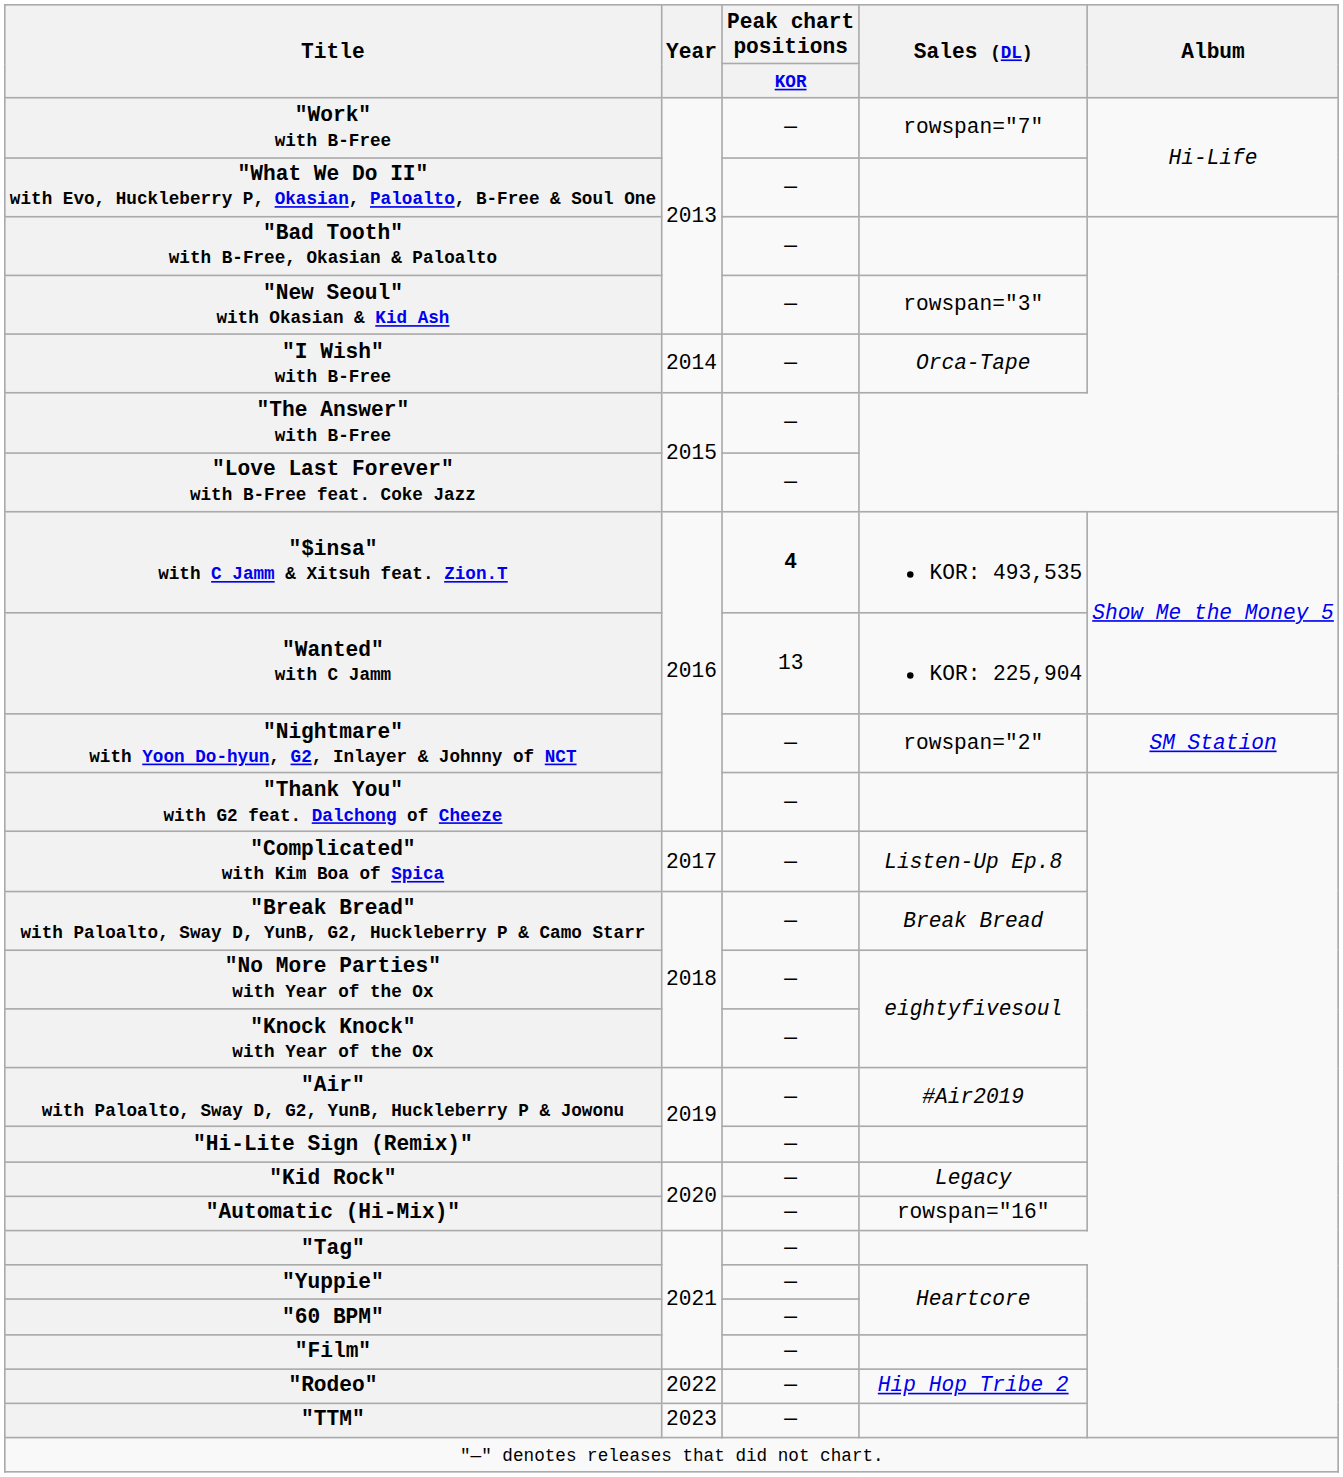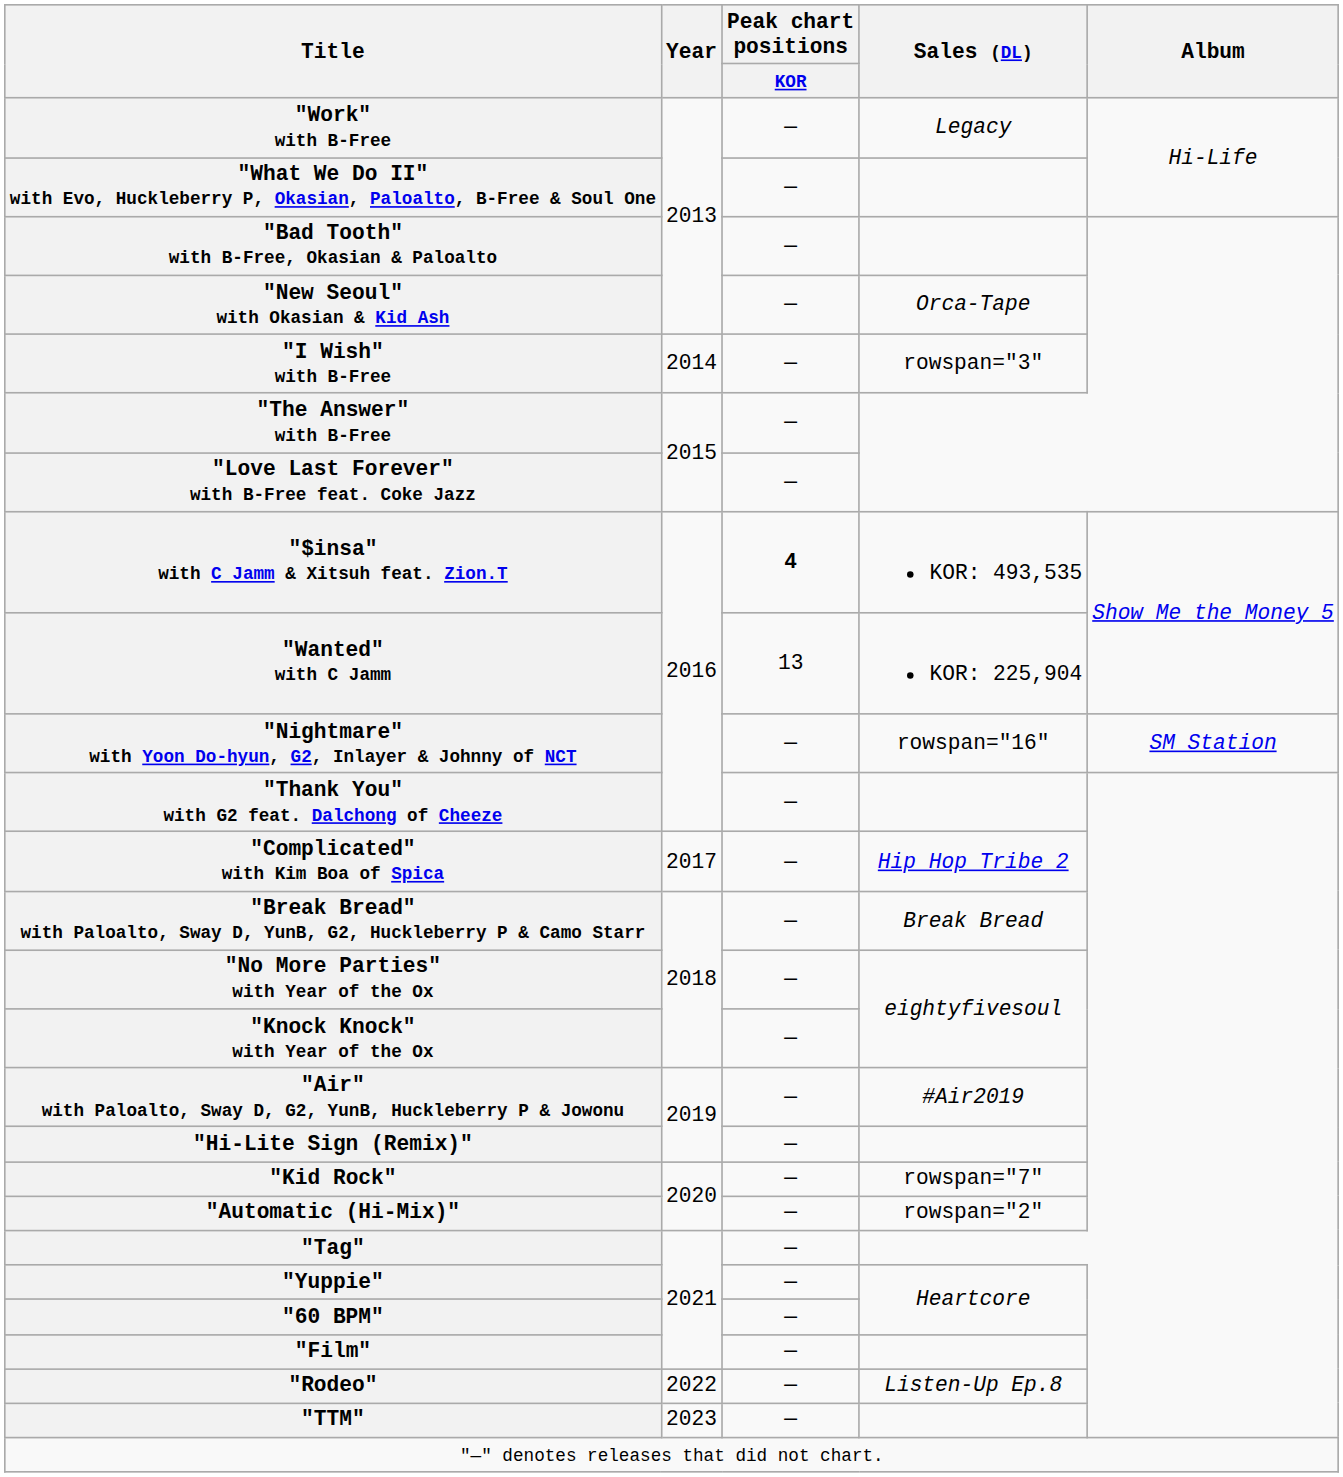(973, 128) rowspan="7" -> (973, 128) Legacy
(973, 305) rowspan="3" -> (973, 305) Orca-Tape
(973, 364) Orca-Tape -> (973, 364) rowspan="3"
(973, 743) rowspan="2" -> (973, 743) rowspan="16"
(973, 861) Listen-Up Ep.8 -> (973, 861) Hip Hop Tribe 2
(973, 1179) Legacy -> (973, 1179) rowspan="7"
(973, 1213) rowspan="16" -> (973, 1213) rowspan="2"
(973, 1386) Hip Hop Tribe 2 -> (973, 1386) Listen-Up Ep.8
